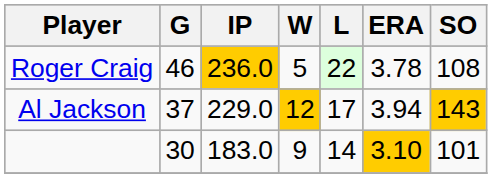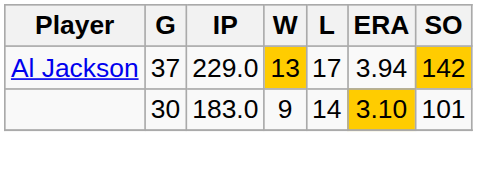- row: (82, 67)
(300, 109) 12 -> (285, 67) 13
(458, 109) 143 -> (444, 67) 142
